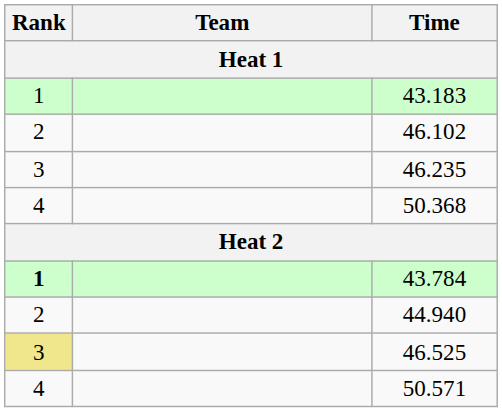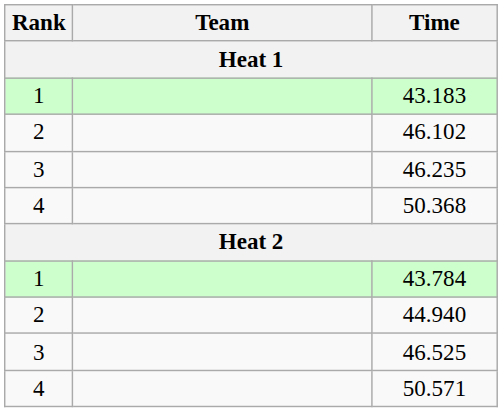(39, 278) bold -> (39, 278) normal
(39, 351) khaki background -> (39, 351) no background
